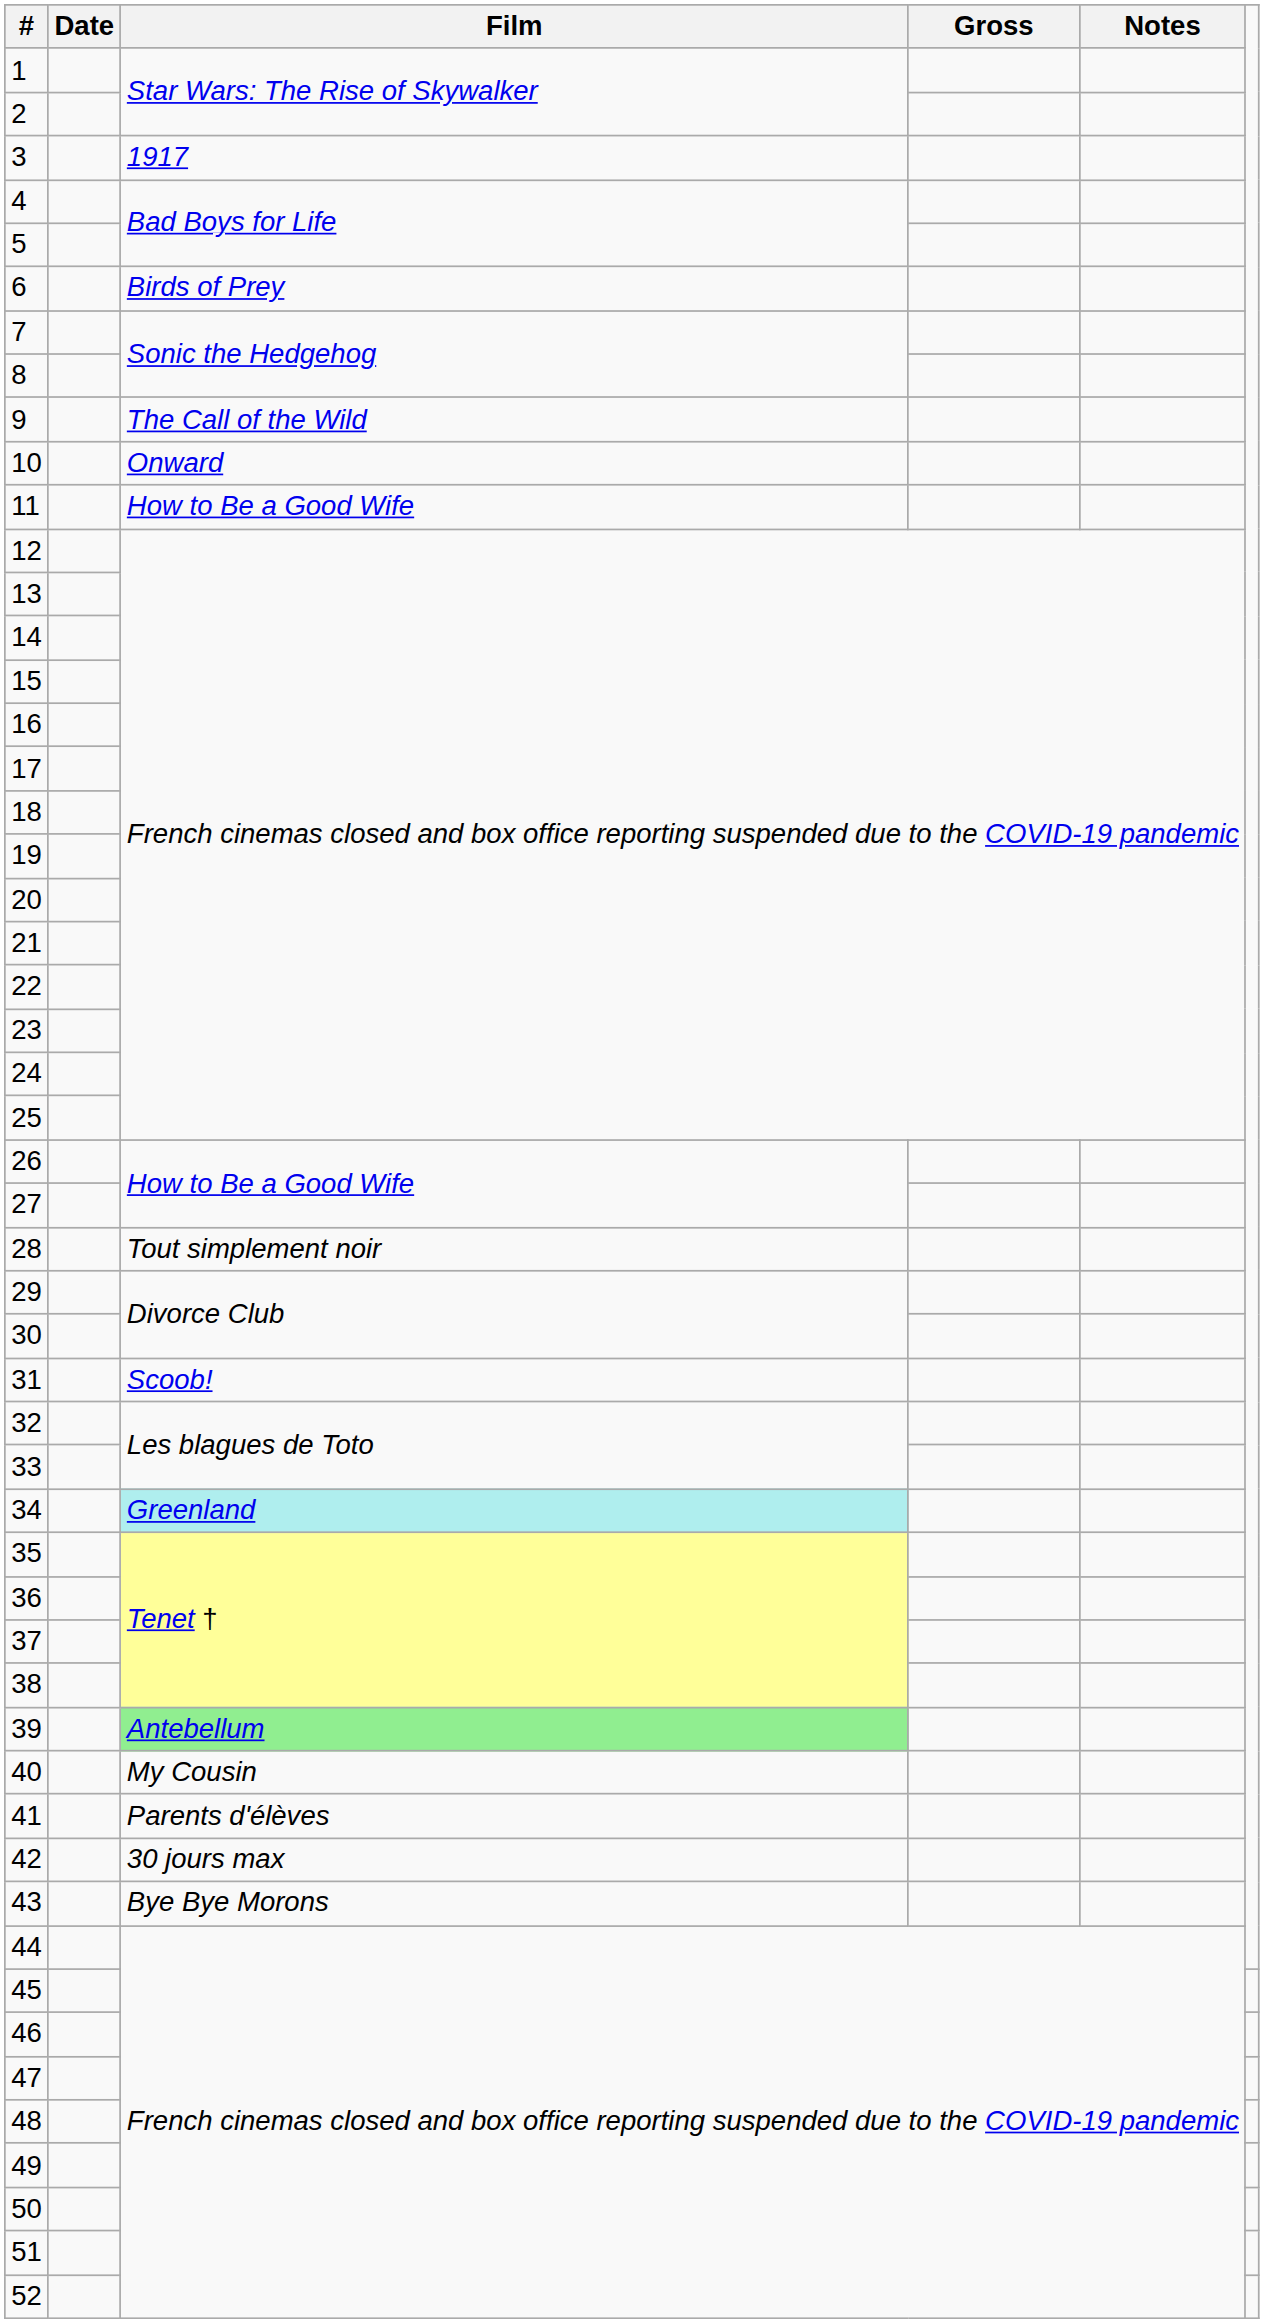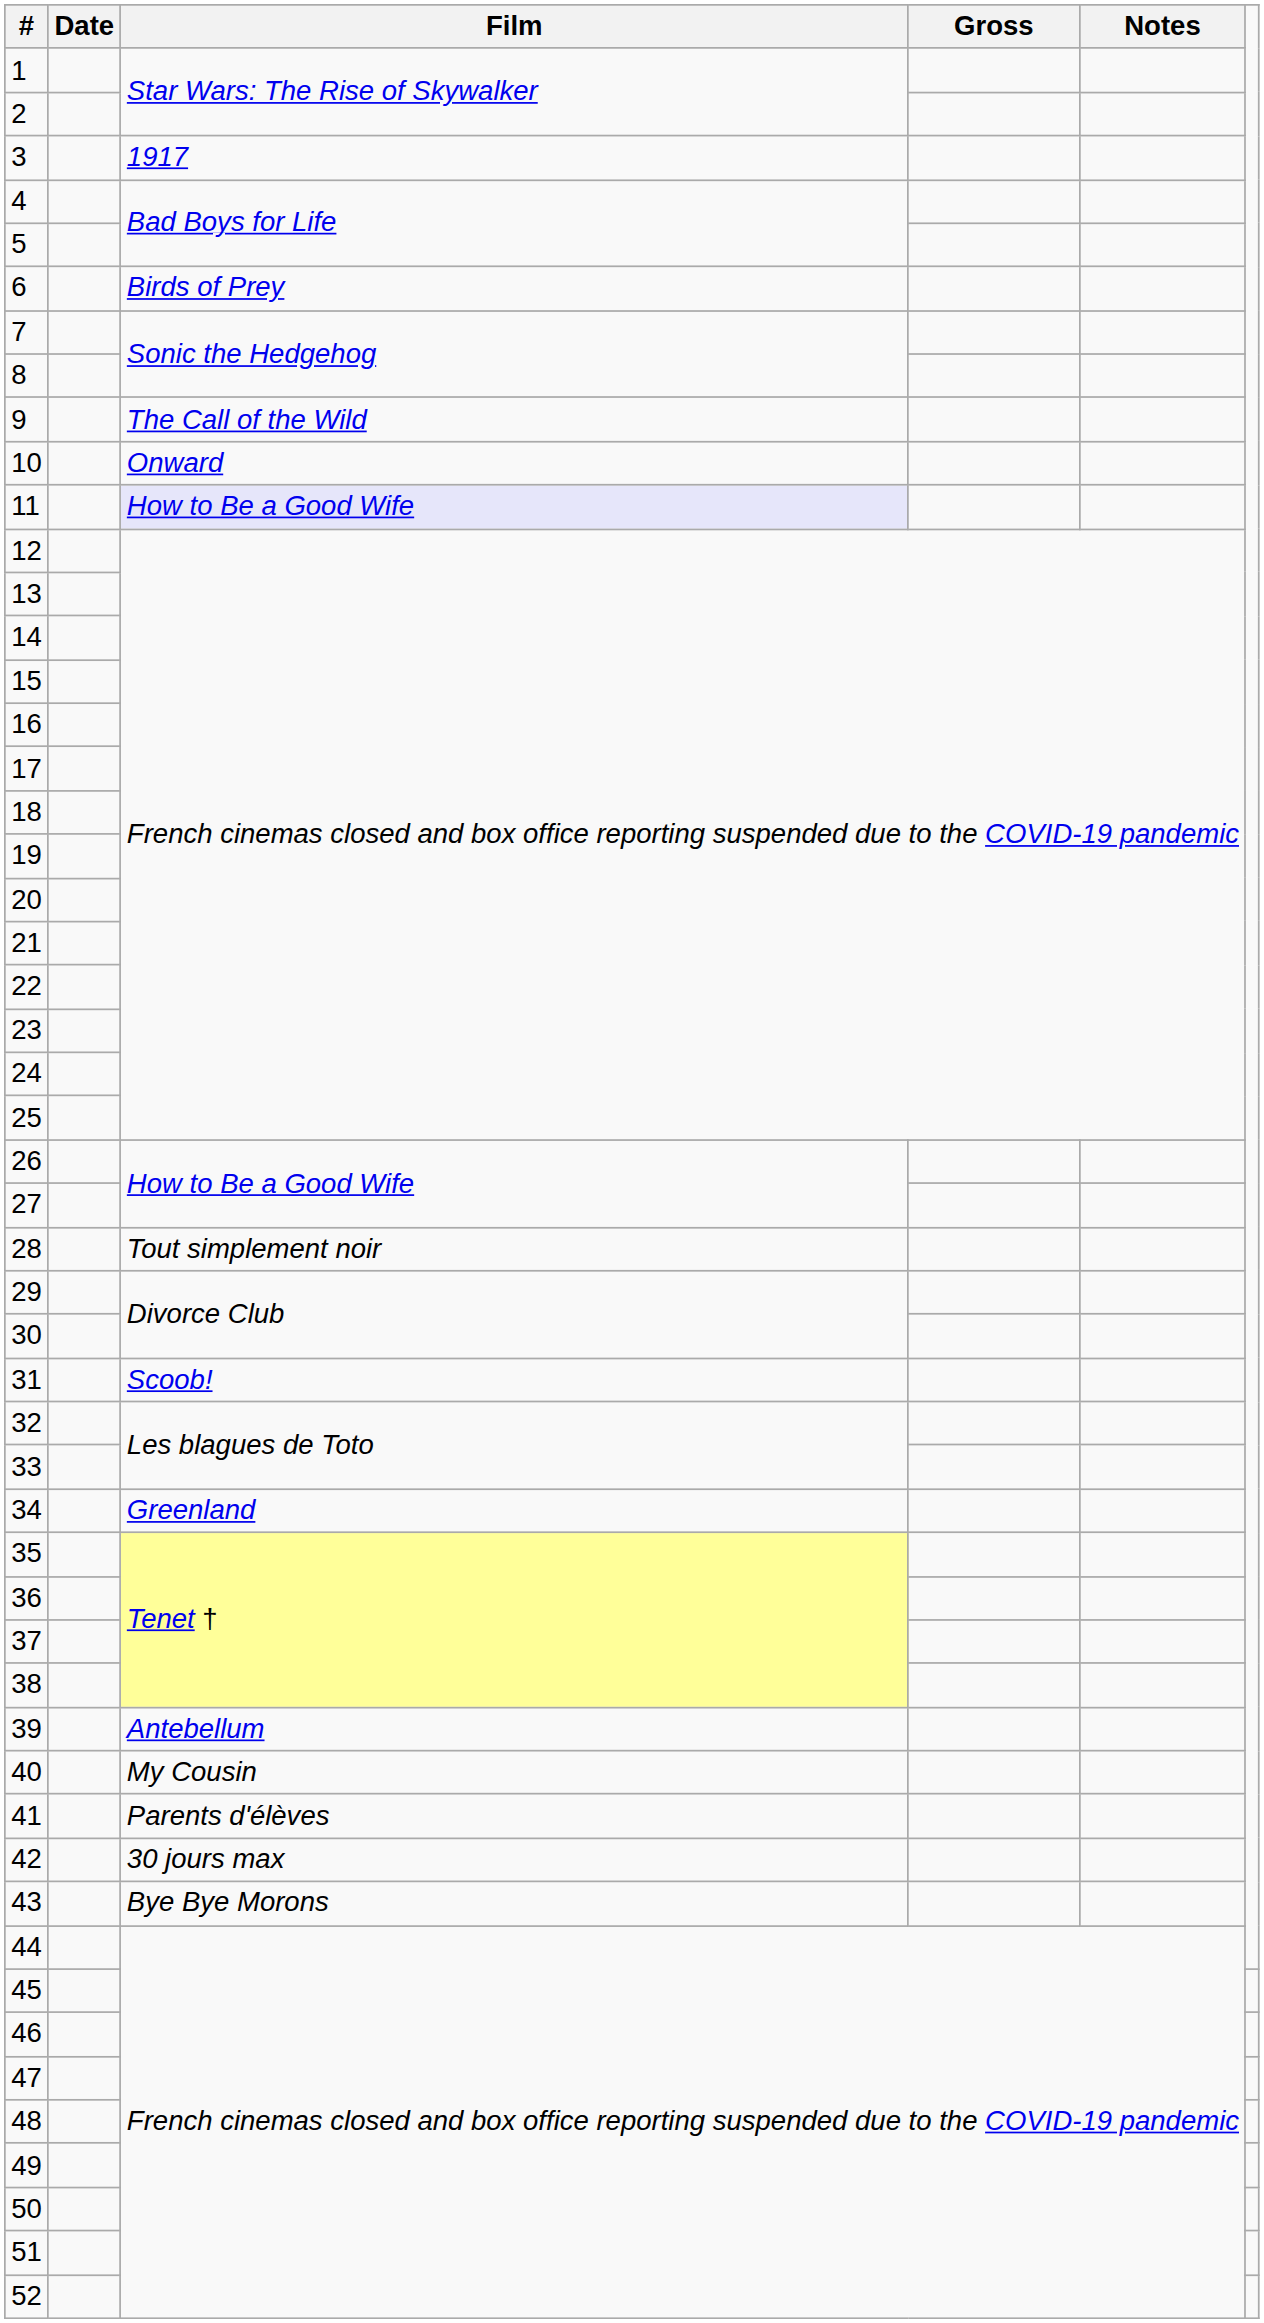(271, 506) no background -> (271, 506) lavender background
(191, 1510) paleturquoise background -> (191, 1510) no background
(196, 1728) lightgreen background -> (196, 1728) no background
